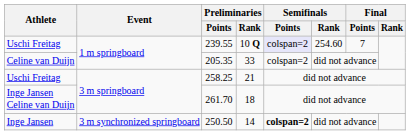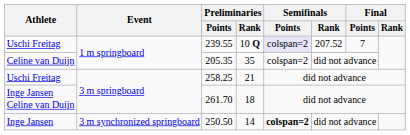(329, 44) 254.60 -> (329, 44) 207.52
(250, 61) 33 -> (250, 61) 35
